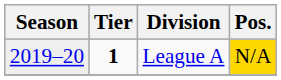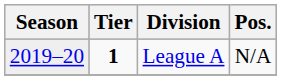(253, 56) gold background -> (253, 56) no background
